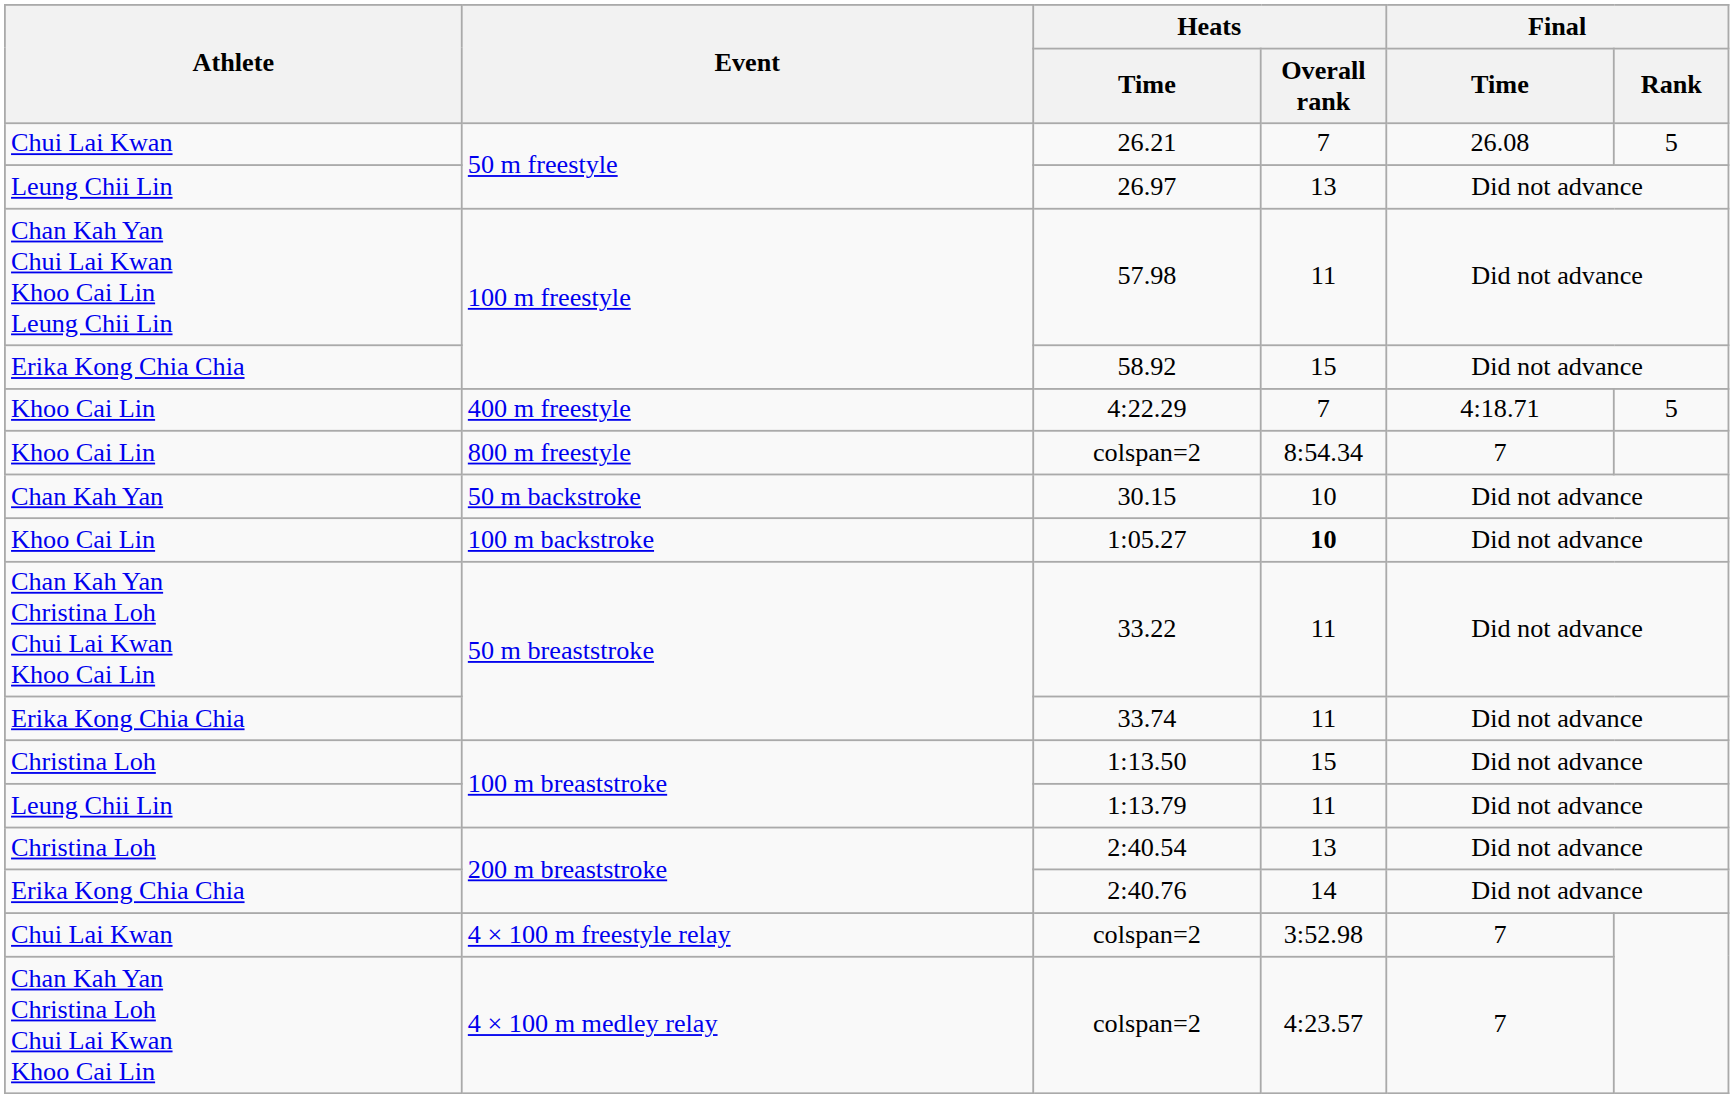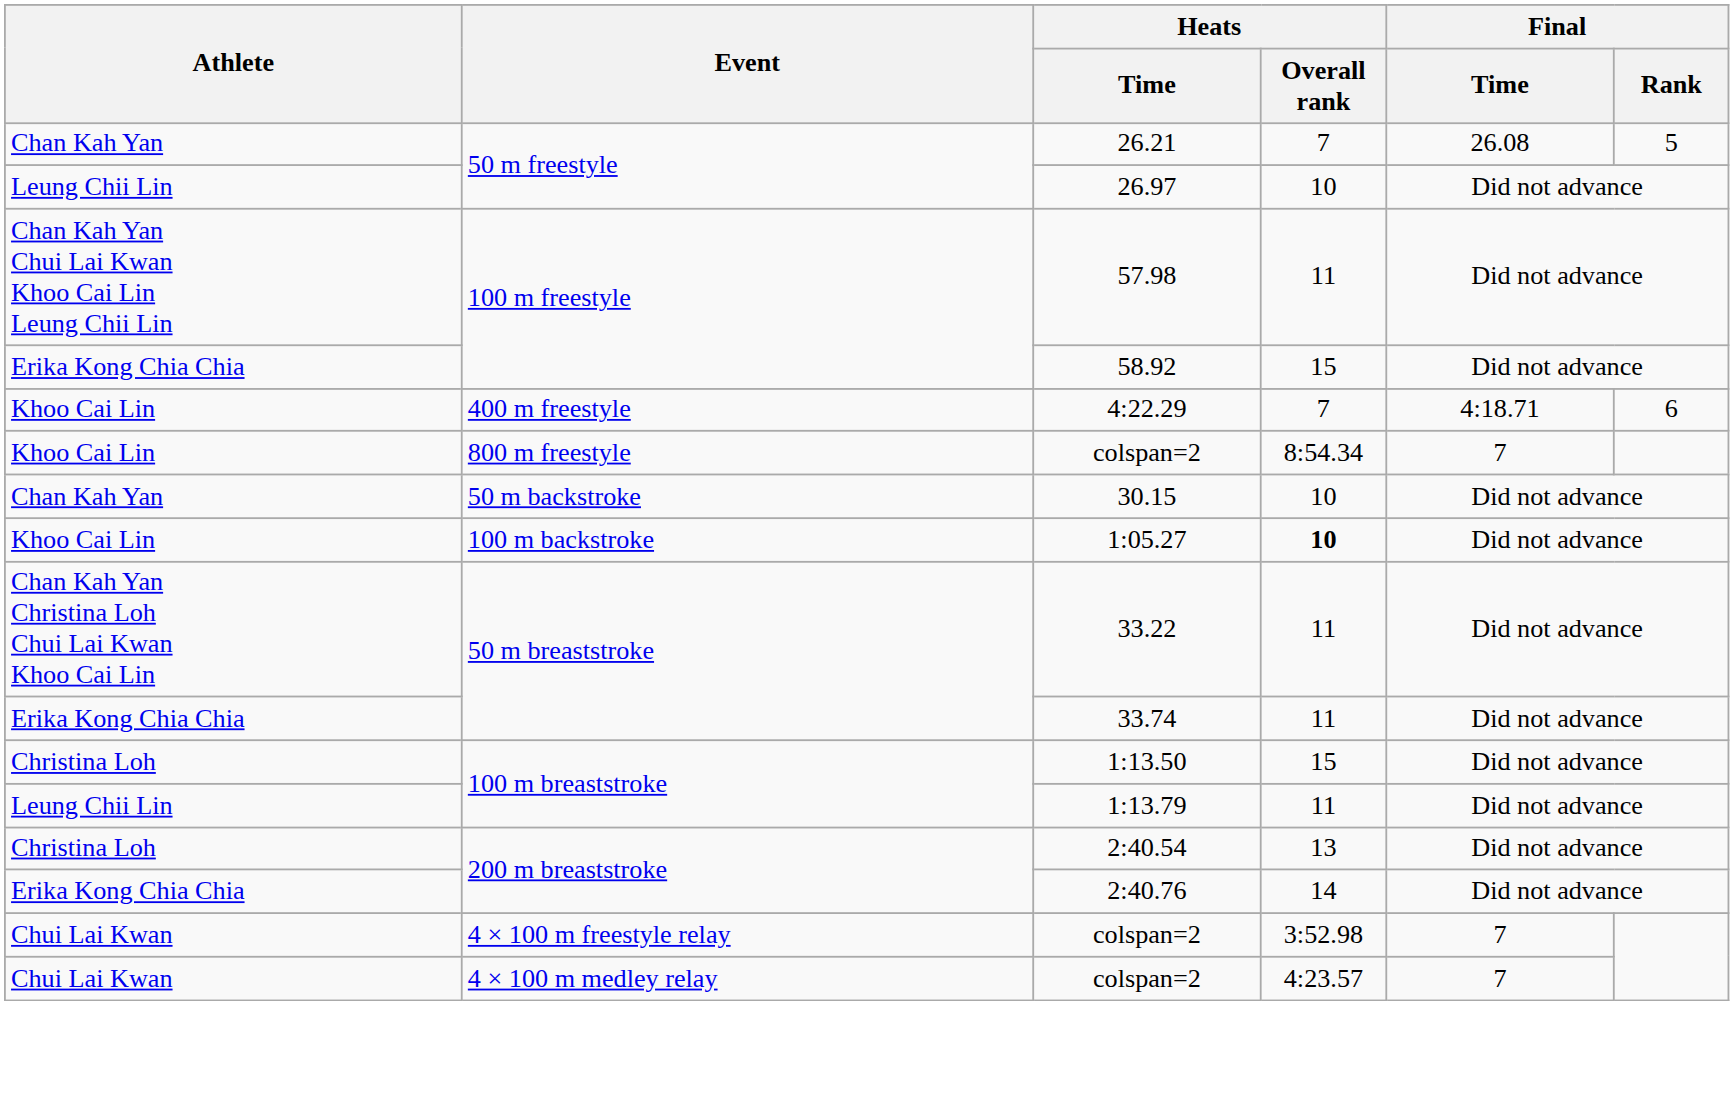(92, 143) Chui Lai Kwan -> (87, 143) Chan Kah Yan
(1323, 187) 13 -> (1323, 187) 10
(1671, 409) 5 -> (1671, 409) 6
(92, 1024) Chan Kah Yan Christina Loh Chui Lai Kwan Khoo Cai Lin -> (92, 977) Chui Lai Kwan
